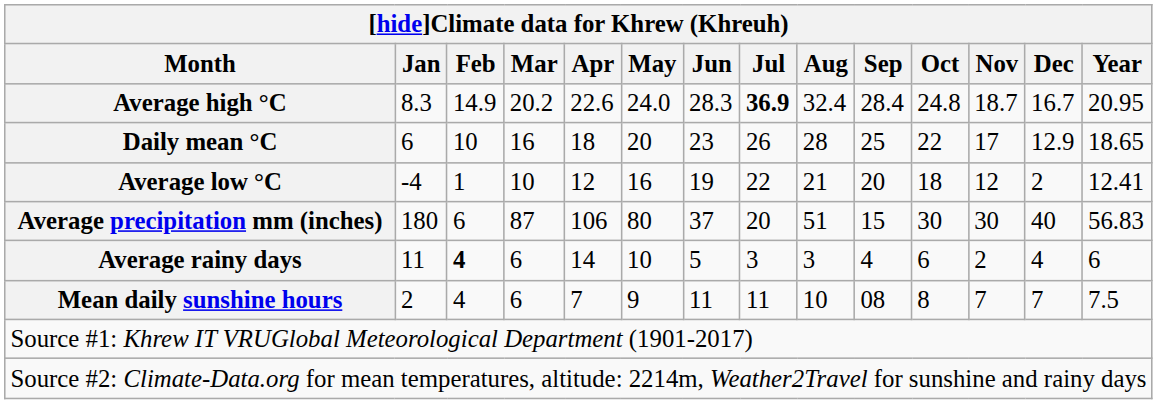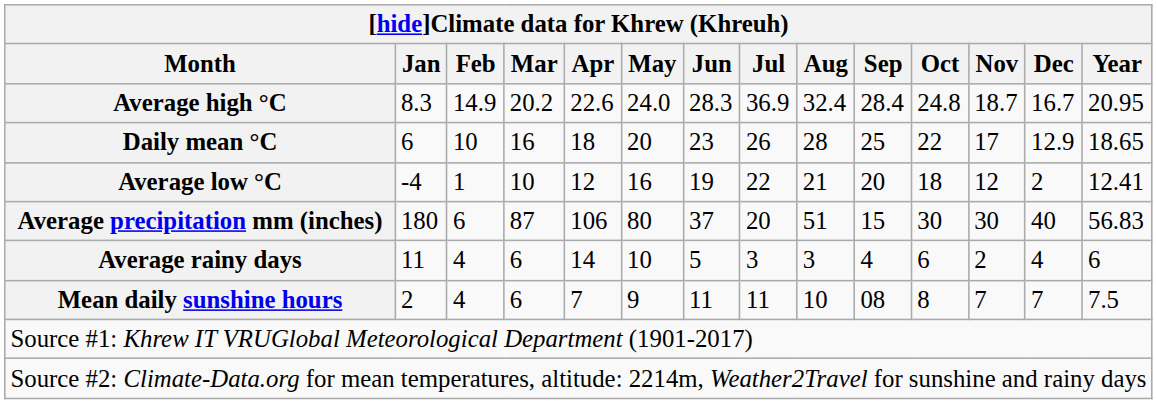(768, 102) bold -> (768, 102) normal
(459, 260) bold -> (459, 260) normal
